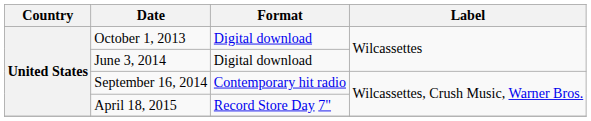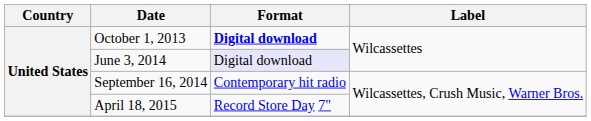(263, 37) normal -> (265, 37) bold
(263, 60) no background -> (263, 60) lavender background
